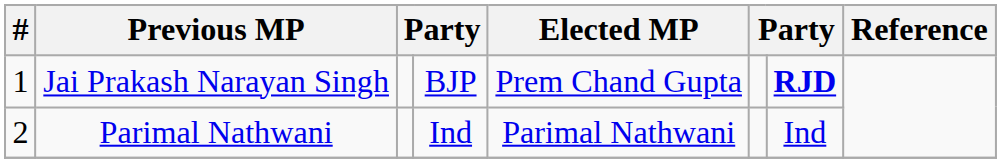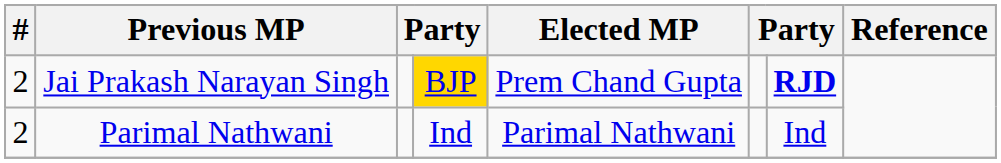(20, 81) 1 -> (20, 81) 2
(451, 81) no background -> (451, 81) gold background
